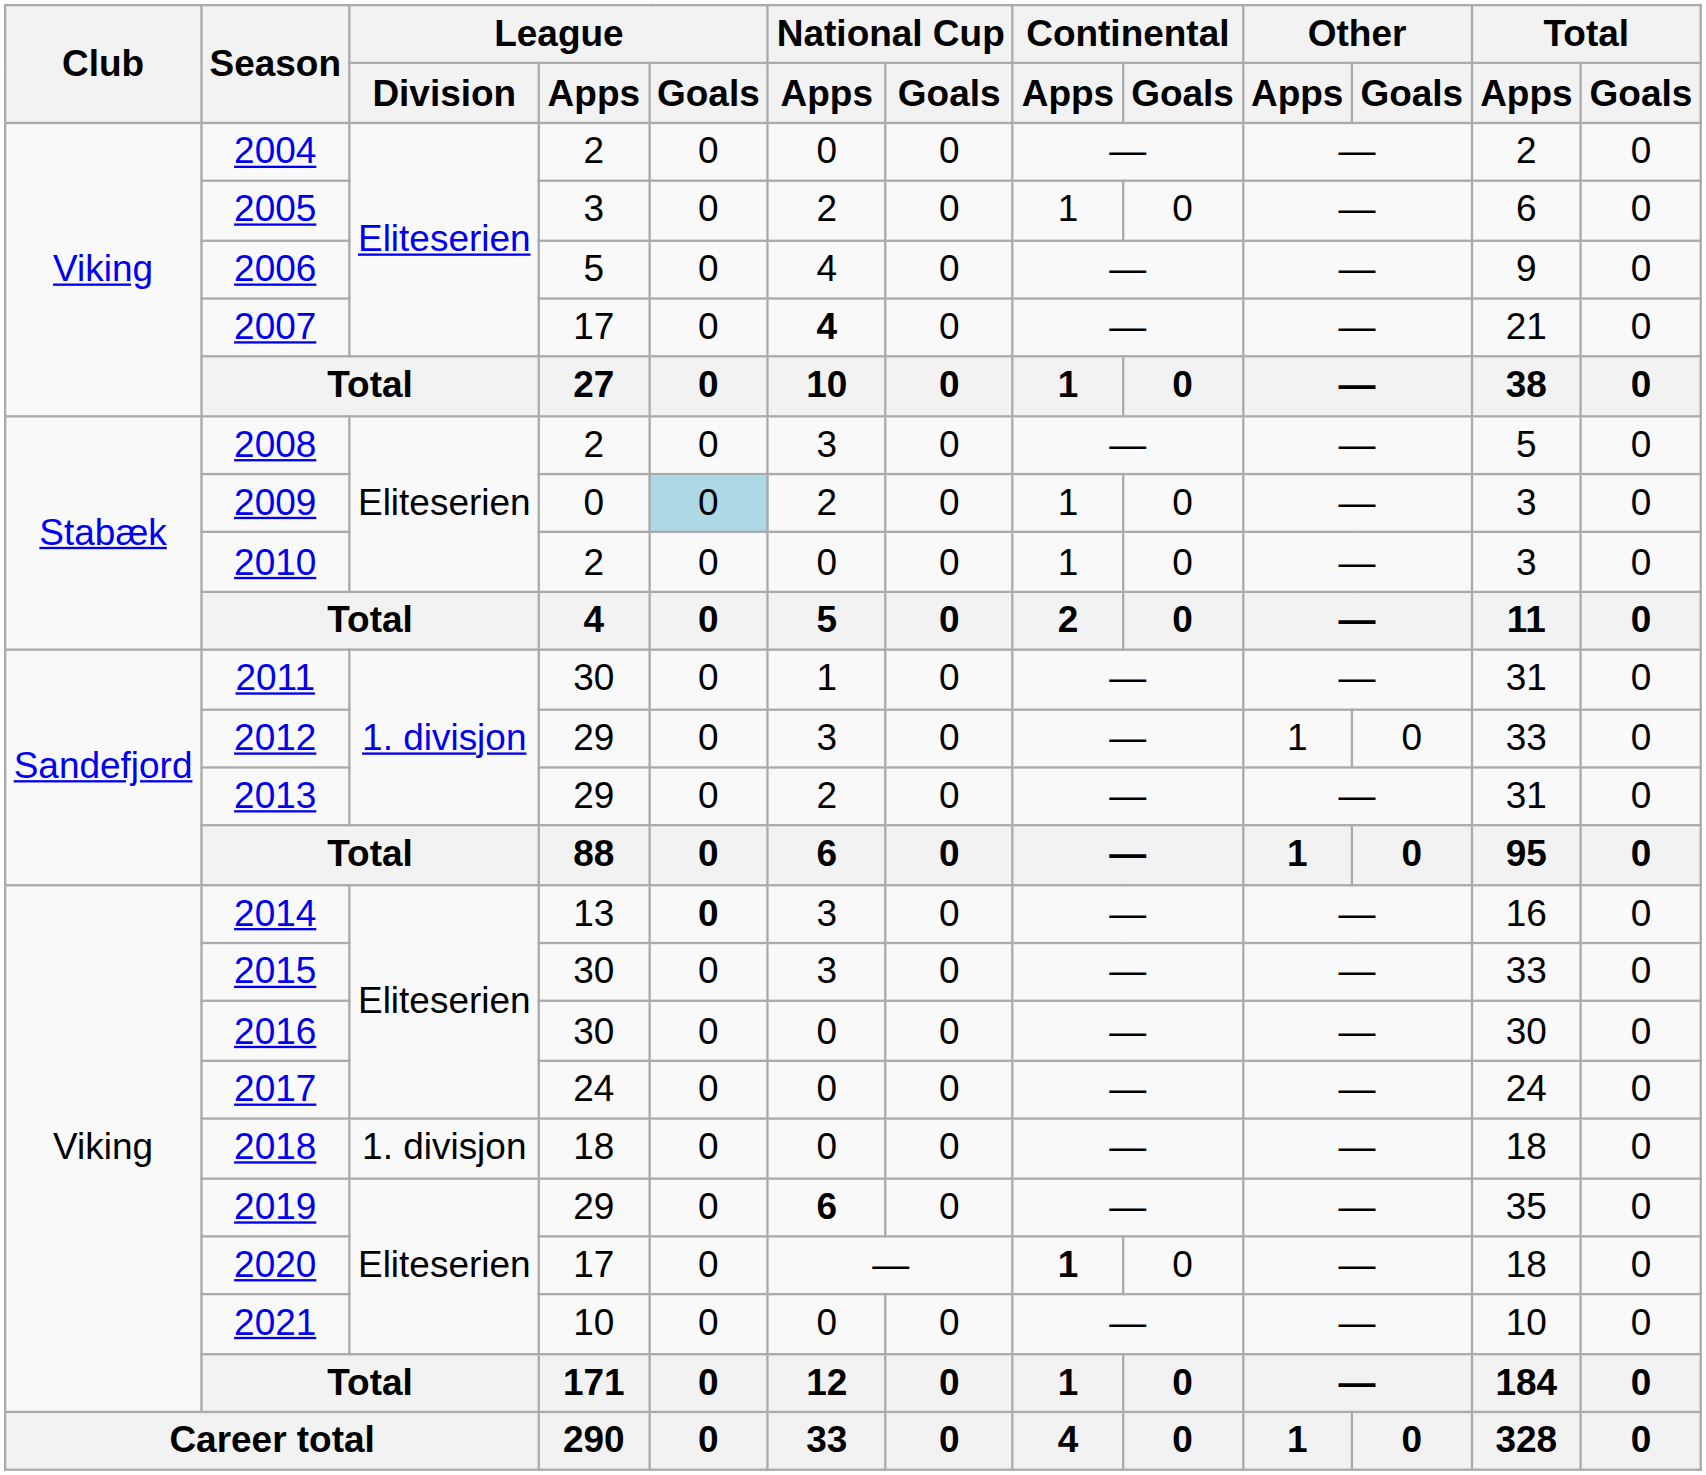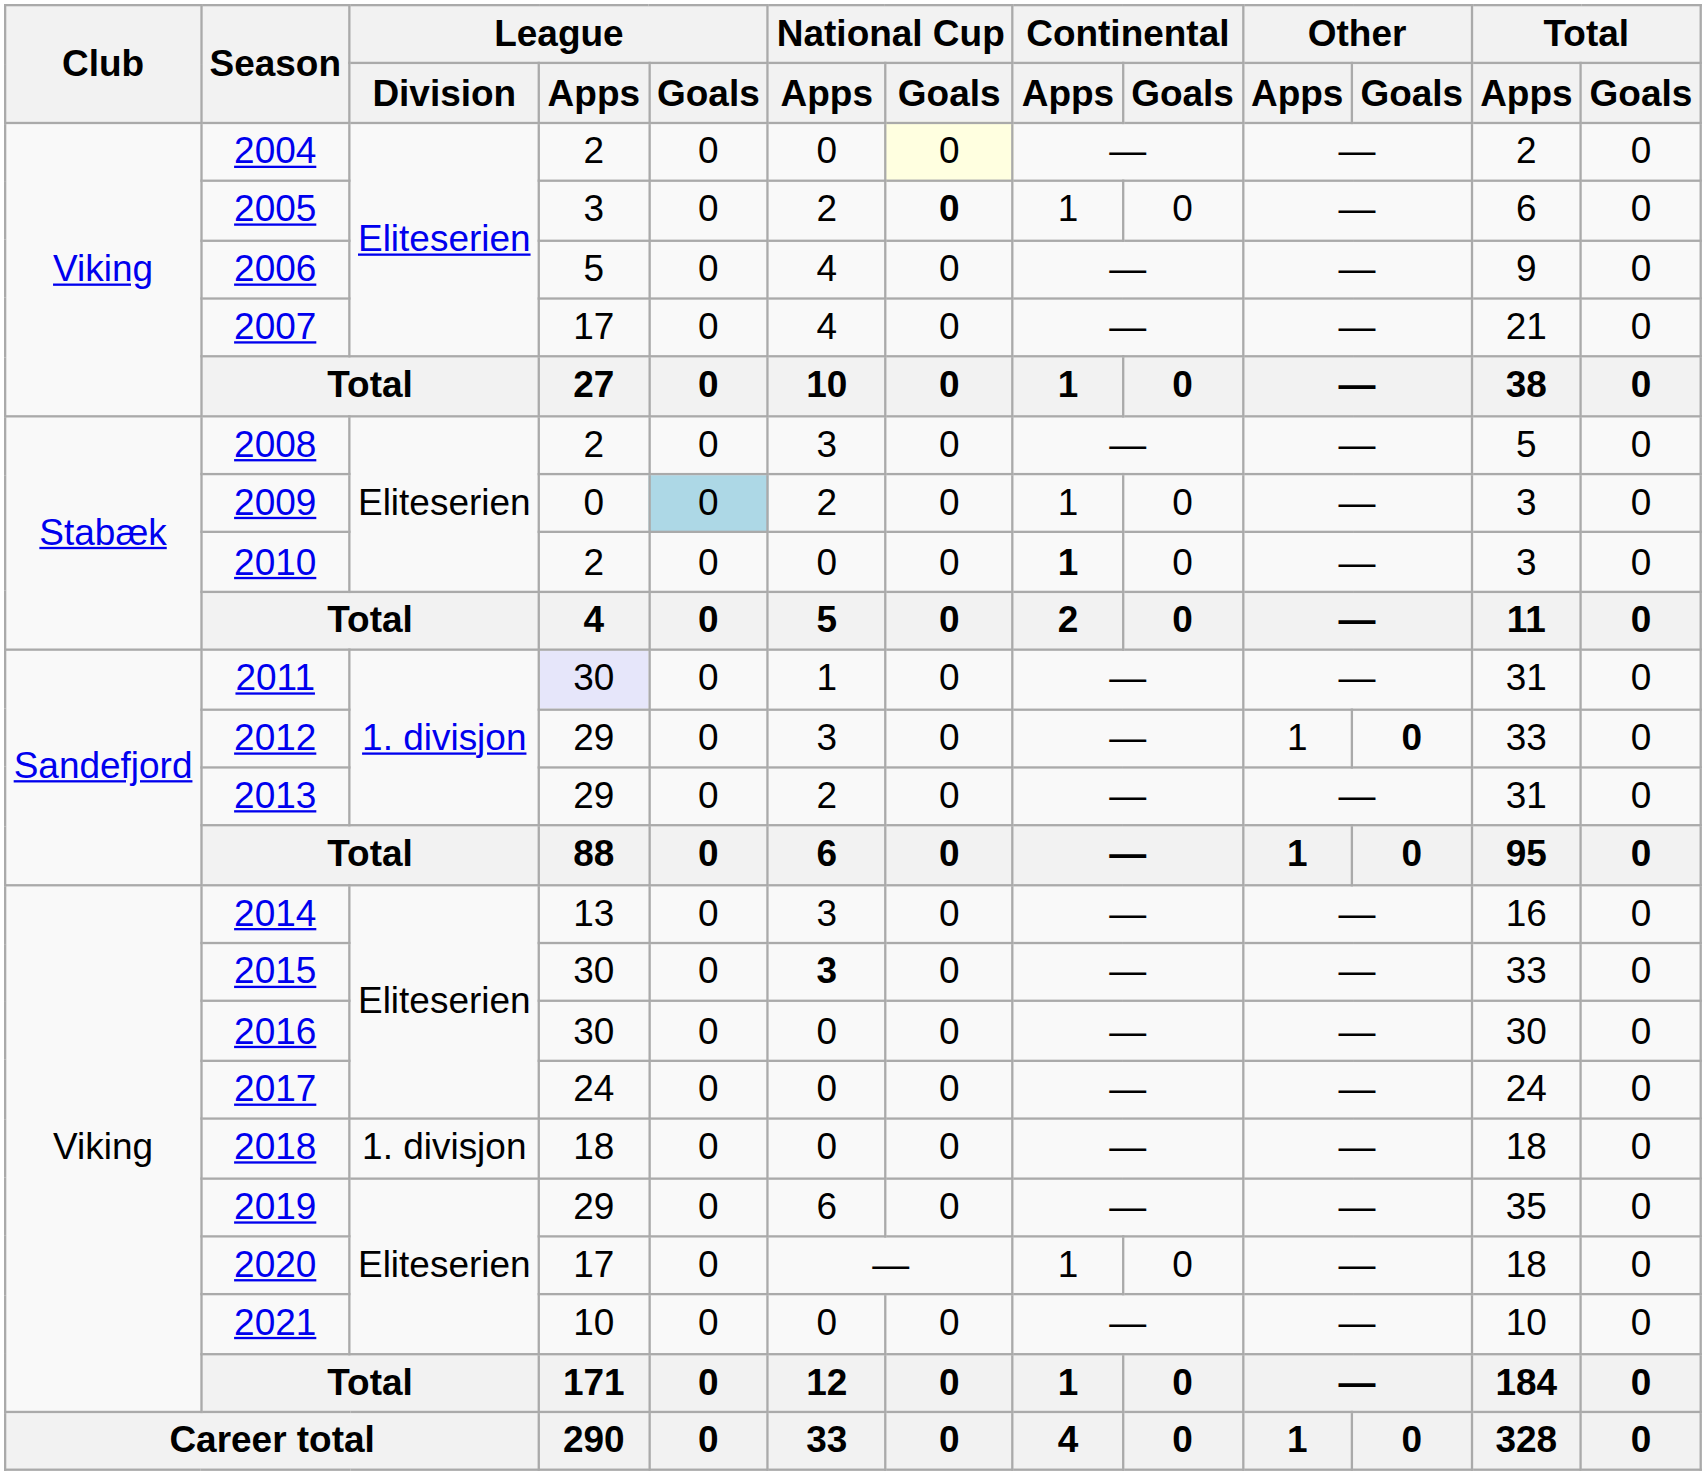(949, 151) no background -> (949, 151) lightyellow background
(949, 209) normal -> (949, 209) bold
(827, 326) bold -> (827, 326) normal
(1068, 561) normal -> (1068, 561) bold
(594, 678) no background -> (594, 678) lavender background
(1412, 737) normal -> (1412, 737) bold
(708, 913) bold -> (708, 913) normal
(827, 971) normal -> (827, 971) bold
(827, 1206) bold -> (827, 1206) normal
(1068, 1264) bold -> (1068, 1264) normal
